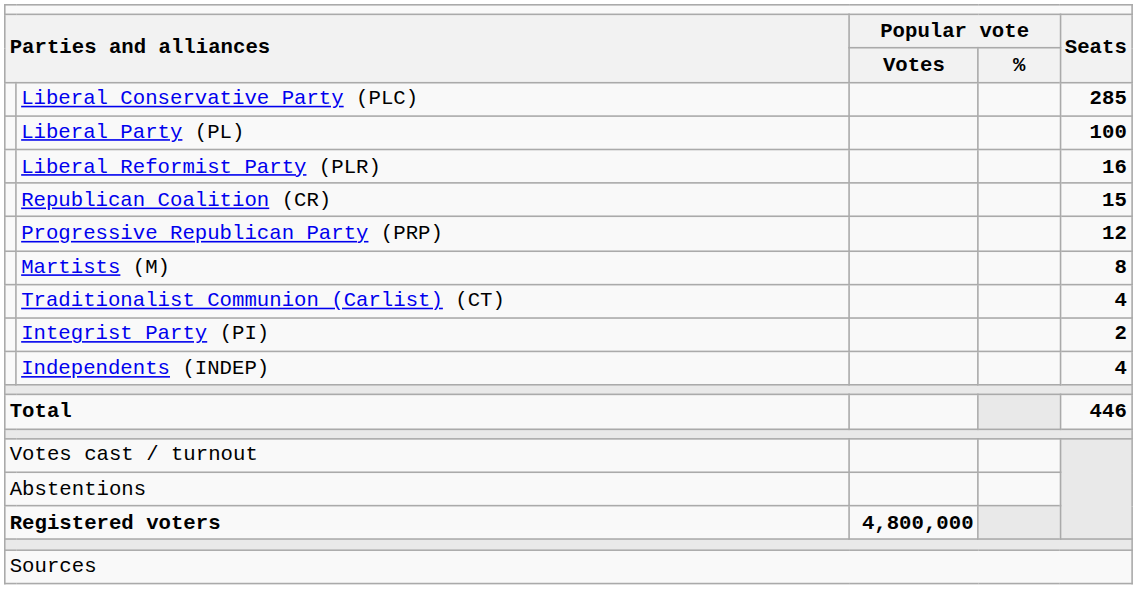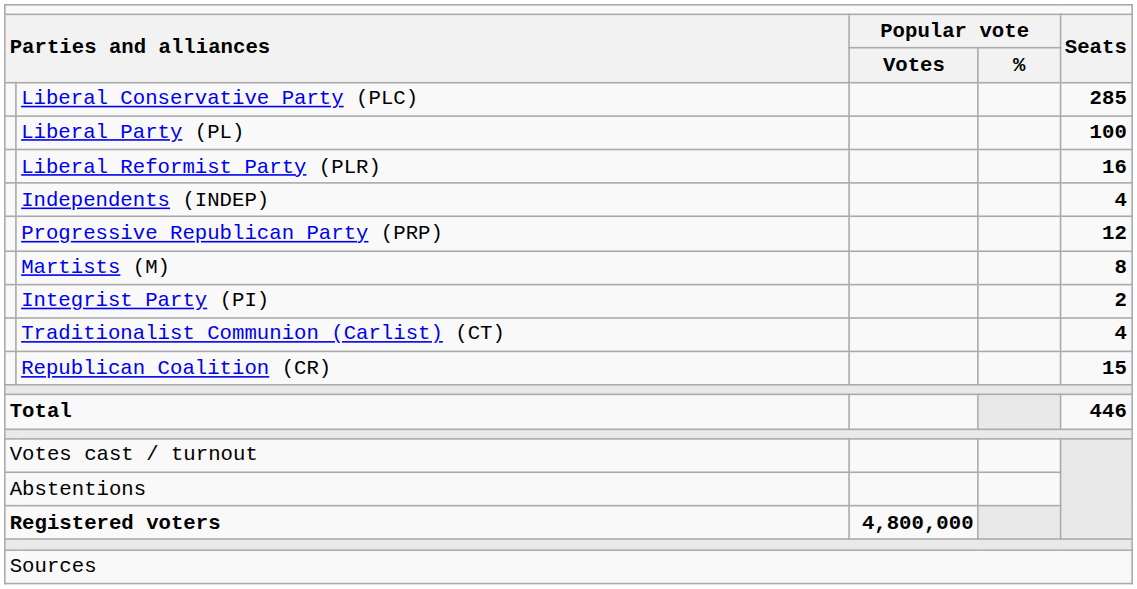rows swapped: (11, 200) <-> (11, 368)
rows swapped: (11, 301) <-> (11, 335)
